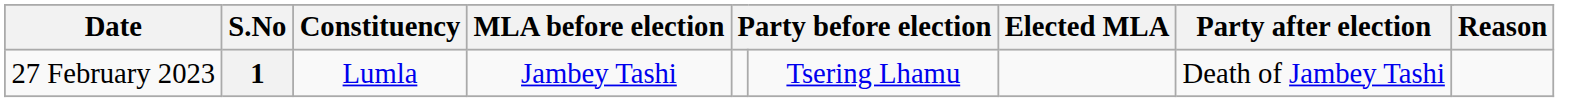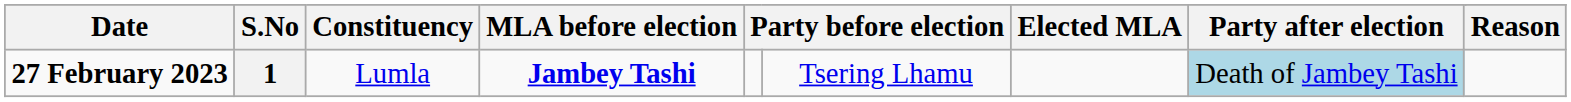(113, 72) normal -> (120, 72) bold
(599, 72) normal -> (612, 72) bold
(1314, 72) no background -> (1326, 72) lightblue background
